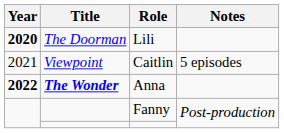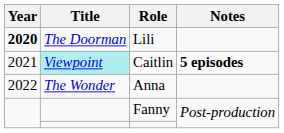(73, 62) no background -> (73, 62) paleturquoise background
(211, 62) normal -> (212, 62) bold
(23, 86) bold -> (23, 86) normal
(81, 86) bold -> (80, 86) normal
